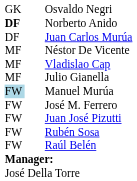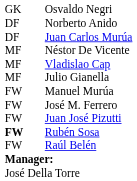(12, 23) bold -> (12, 23) normal
(13, 91) lightblue background -> (13, 91) no background
(13, 132) normal -> (14, 132) bold
